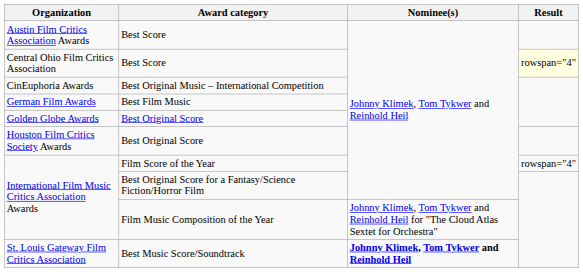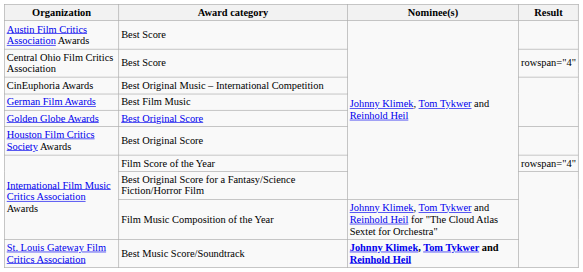(548, 63) lightyellow background -> (548, 63) no background
